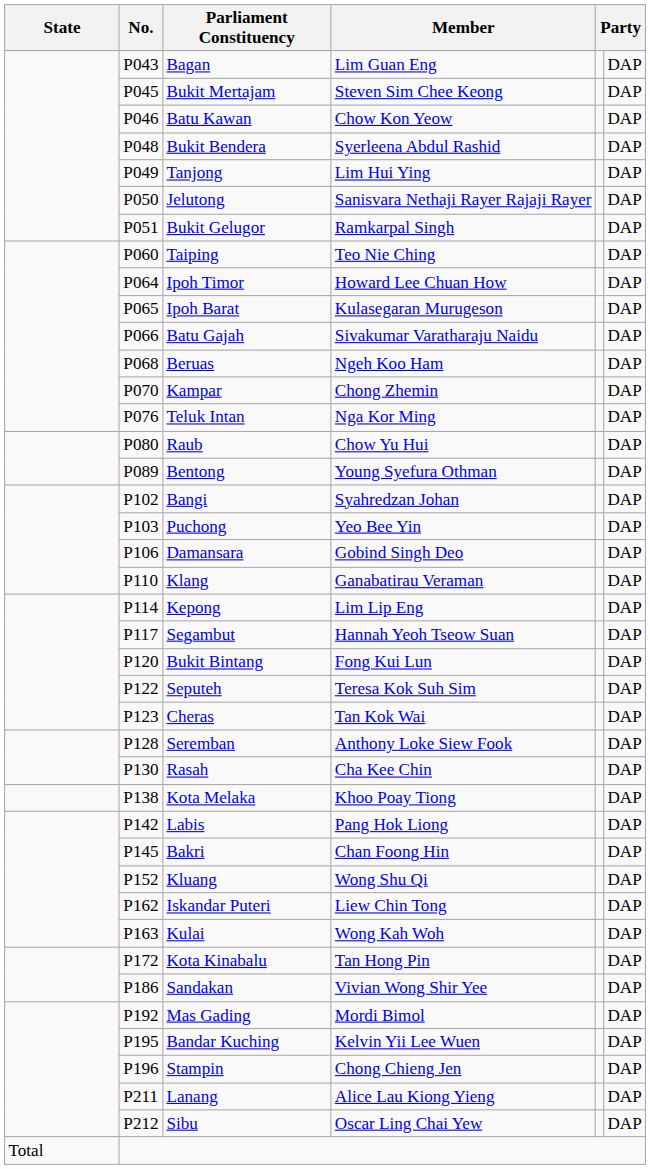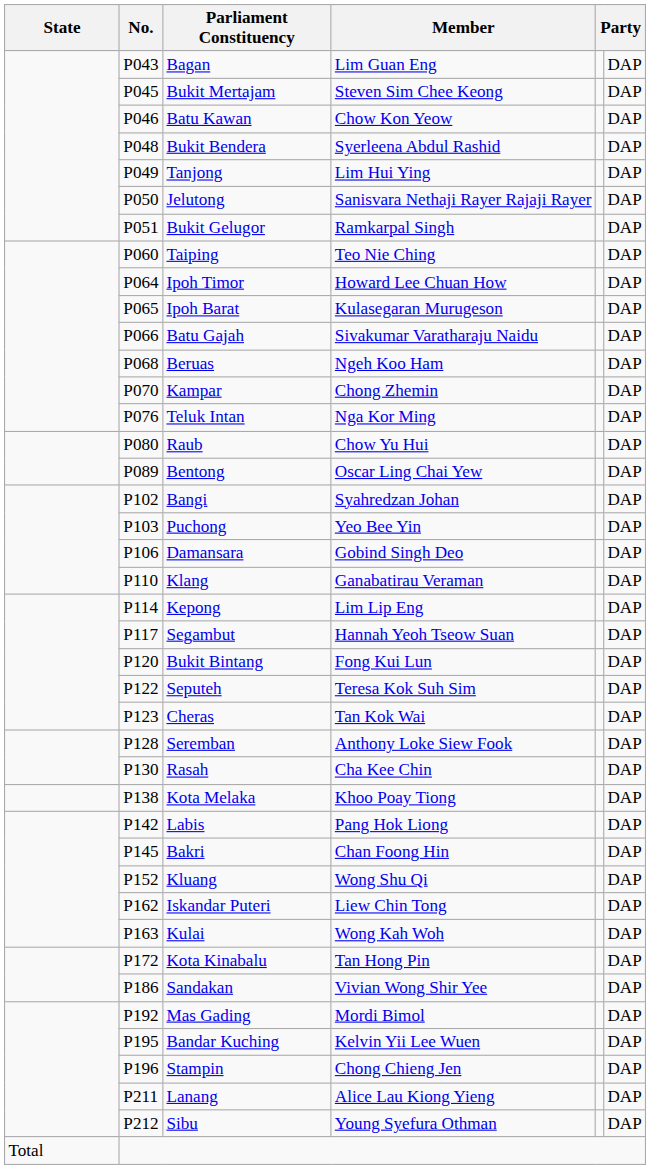(416, 471) Young Syefura Othman -> (409, 471) Oscar Ling Chai Yew
(409, 1123) Oscar Ling Chai Yew -> (416, 1123) Young Syefura Othman
